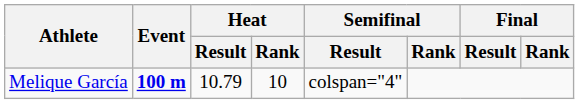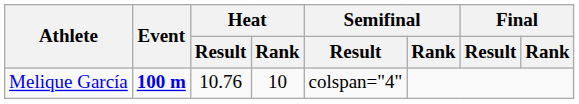(221, 83) 10.79 -> (221, 83) 10.76
